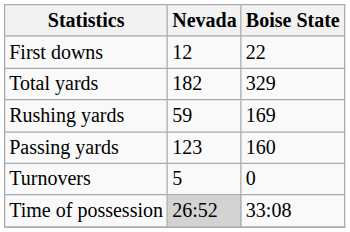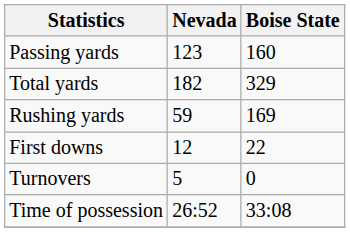rows swapped: (56, 52) <-> (64, 147)
(195, 210) lightgrey background -> (195, 210) no background
